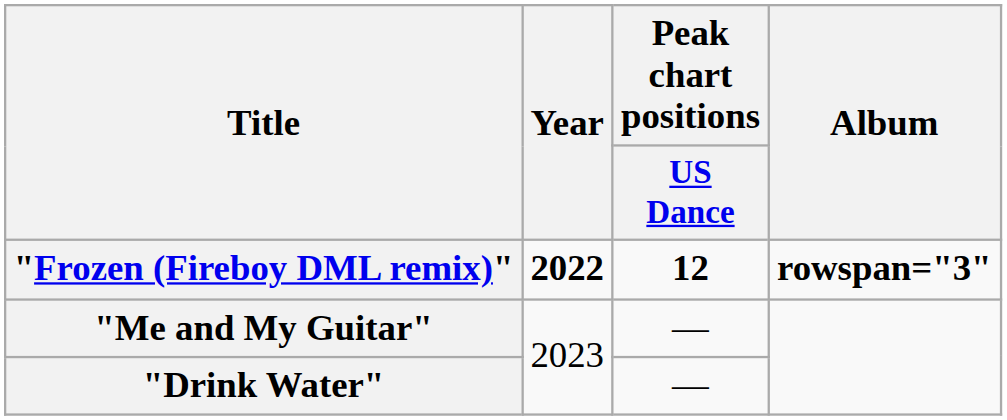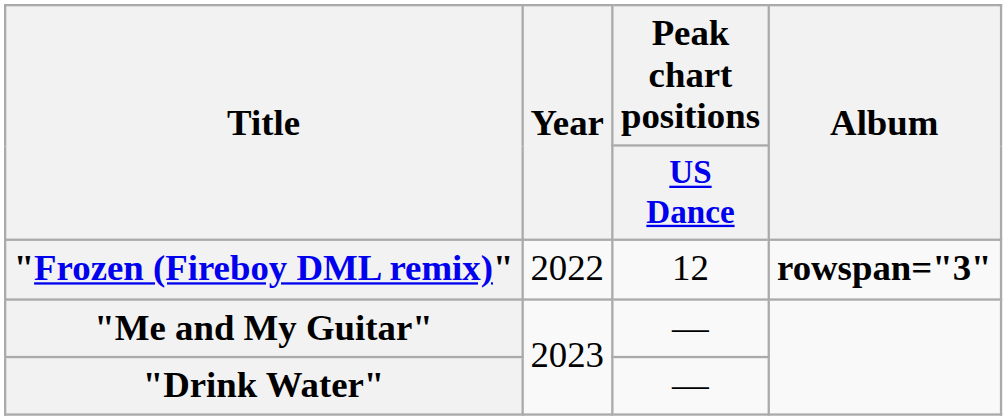(567, 268) bold -> (567, 268) normal
(690, 268) bold -> (690, 268) normal
